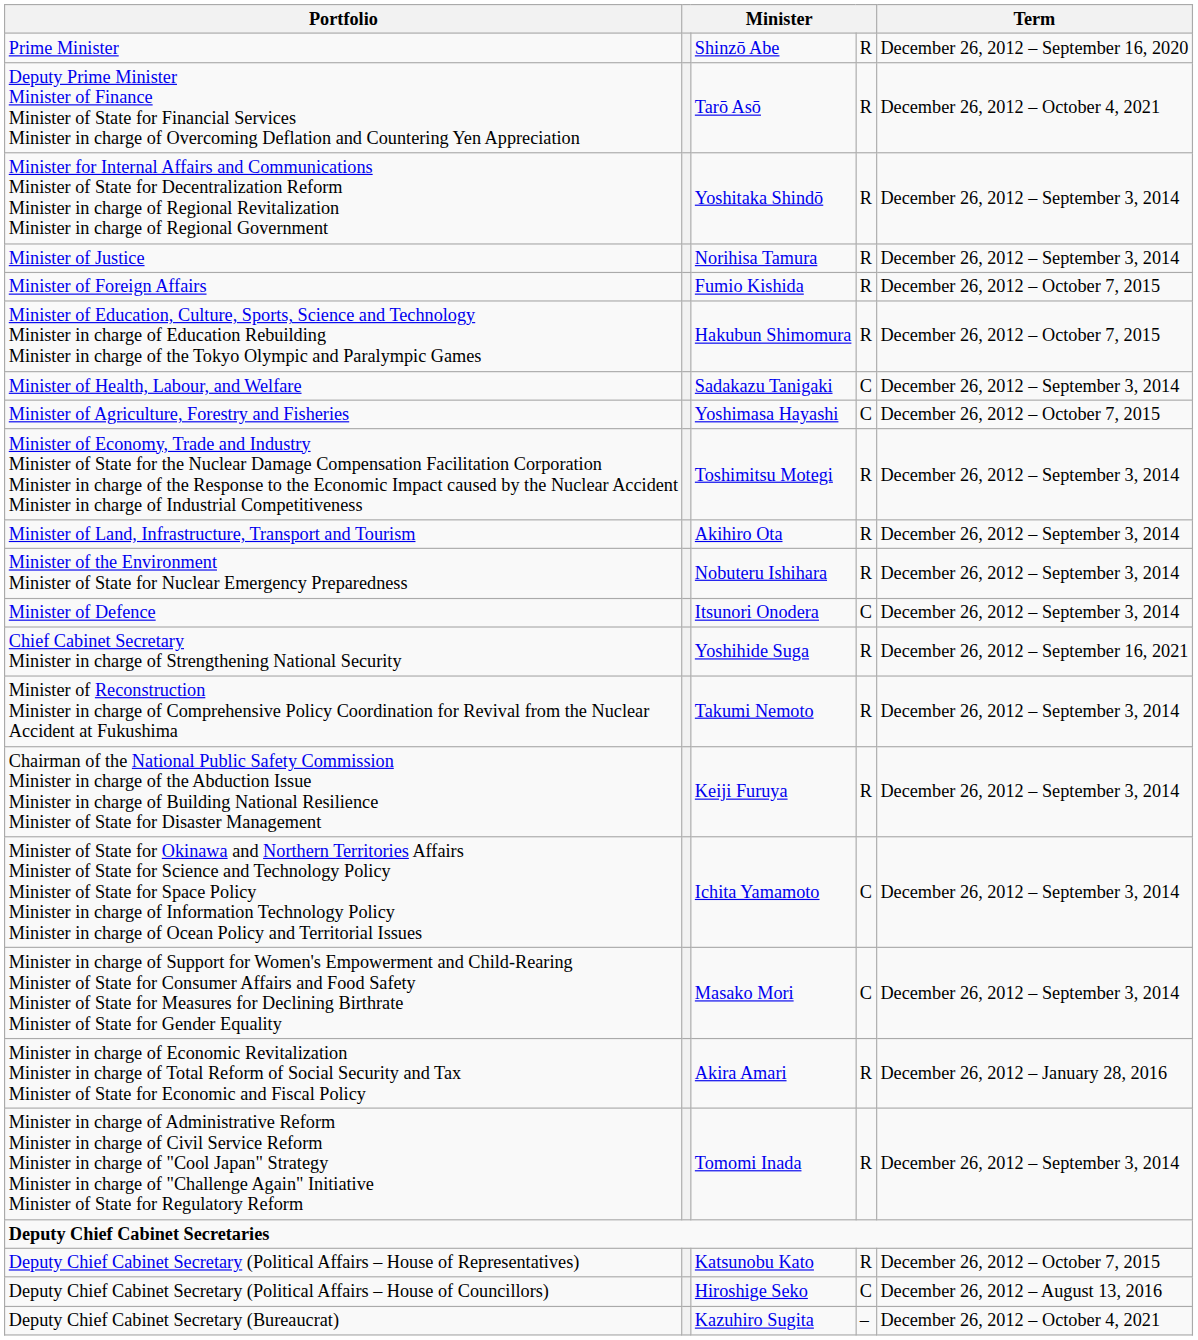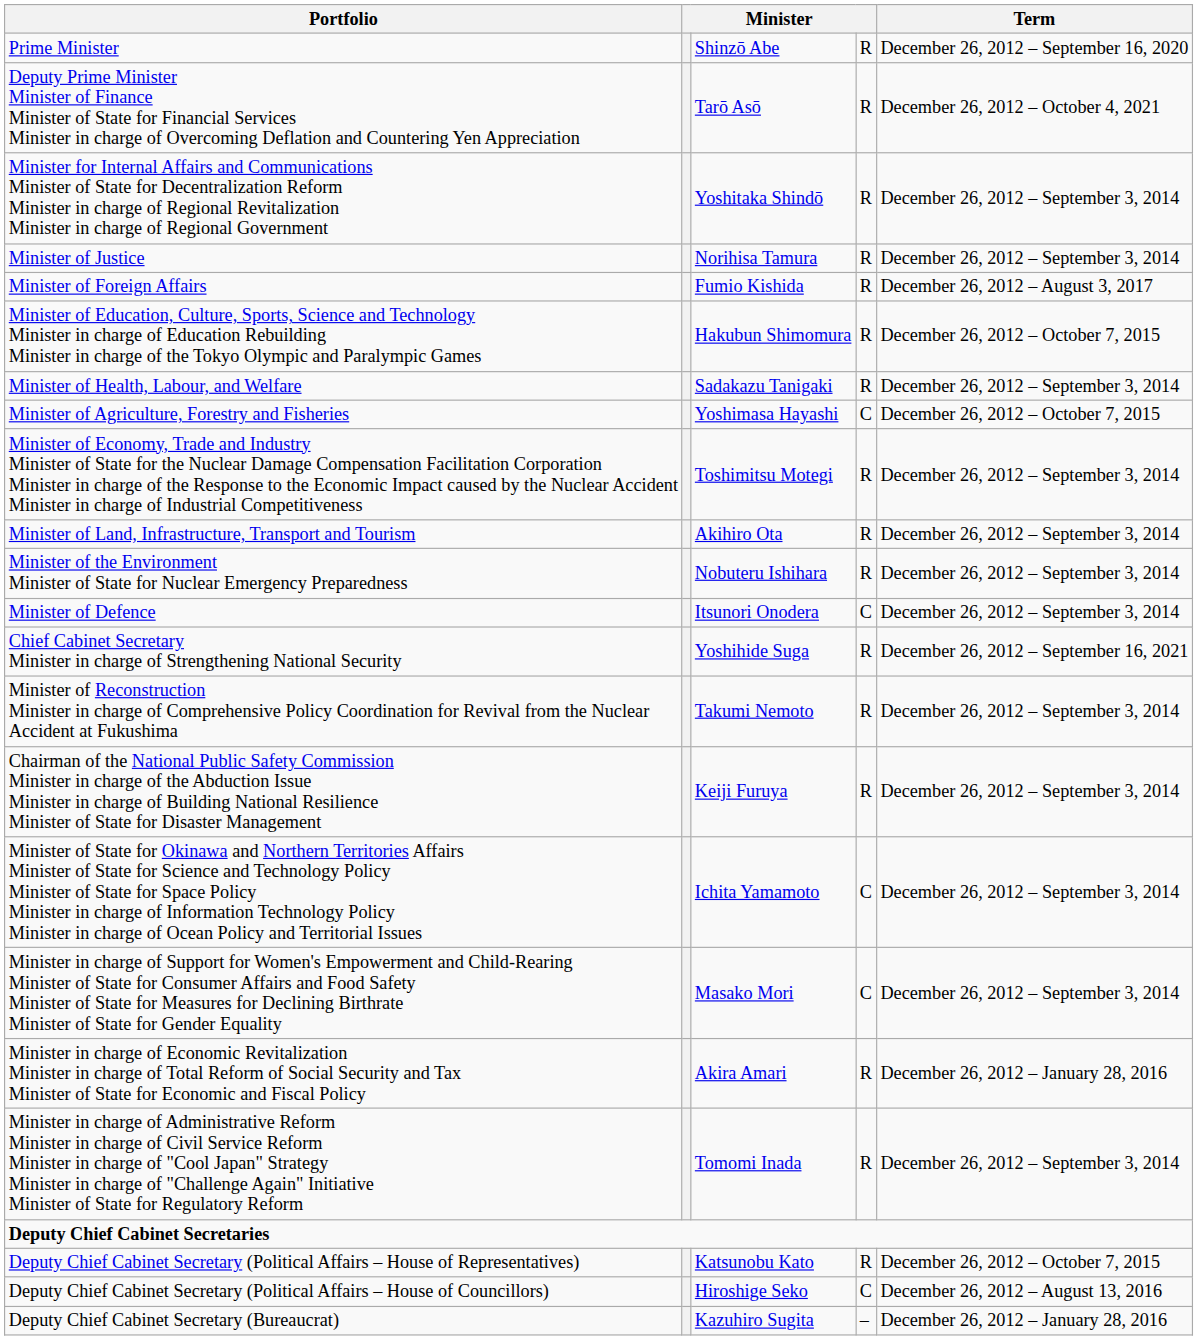(1020, 286) December 26, 2012 – October 7, 2015 -> (1017, 286) December 26, 2012 – August 3, 2017
(866, 385) C -> (866, 385) R
(1020, 1320) December 26, 2012 – October 4, 2021 -> (1024, 1320) December 26, 2012 – January 28, 2016
